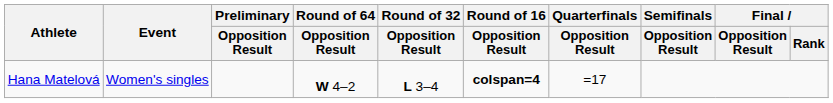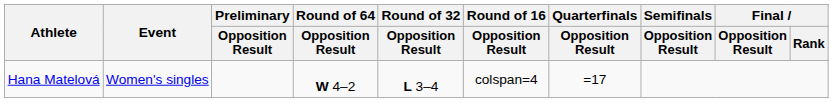(506, 80) bold -> (506, 80) normal
